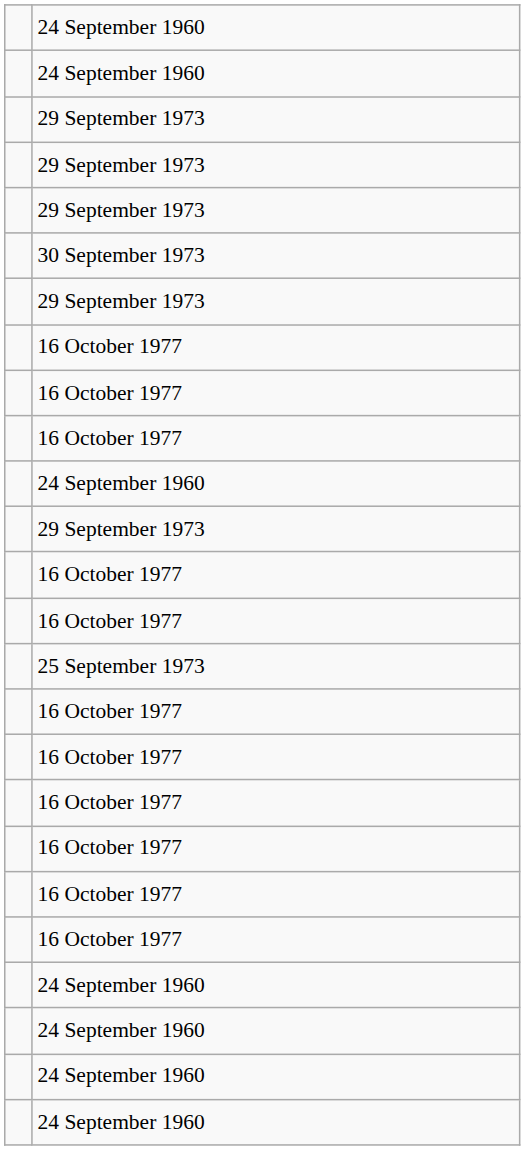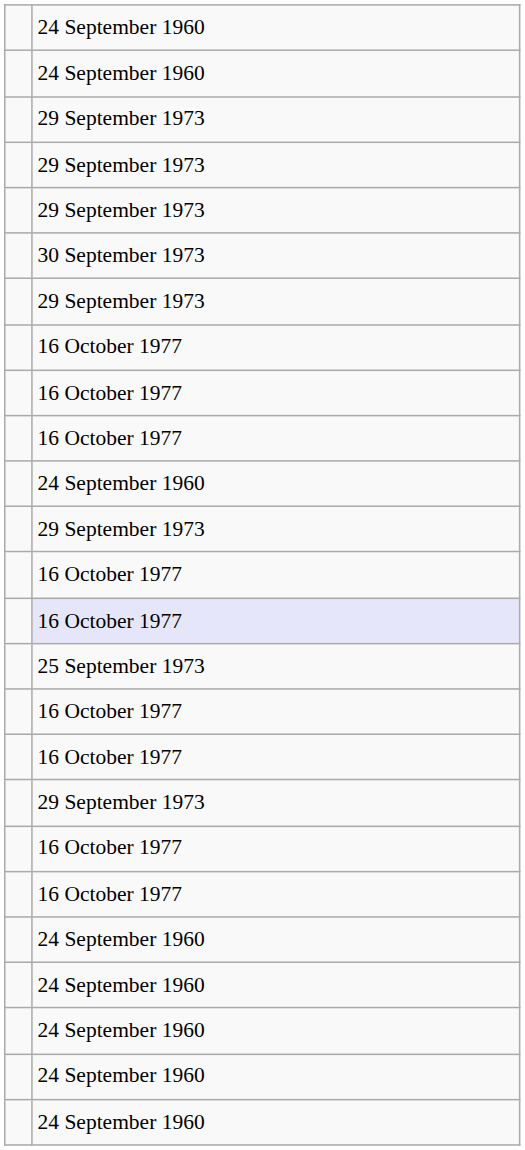(110, 619) no background -> (110, 619) lavender background
(110, 802) 16 October 1977 -> (121, 802) 29 September 1973
(110, 939) 16 October 1977 -> (121, 939) 24 September 1960
